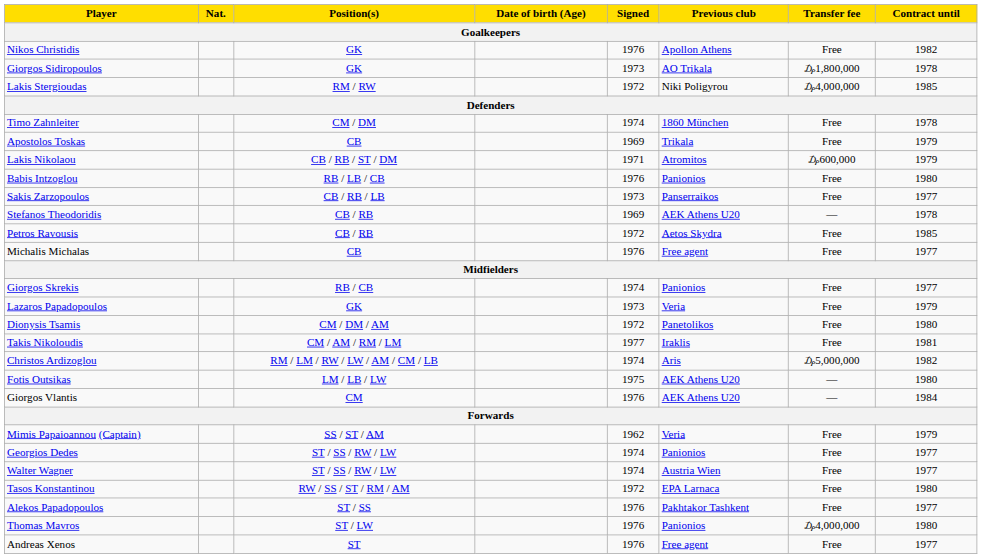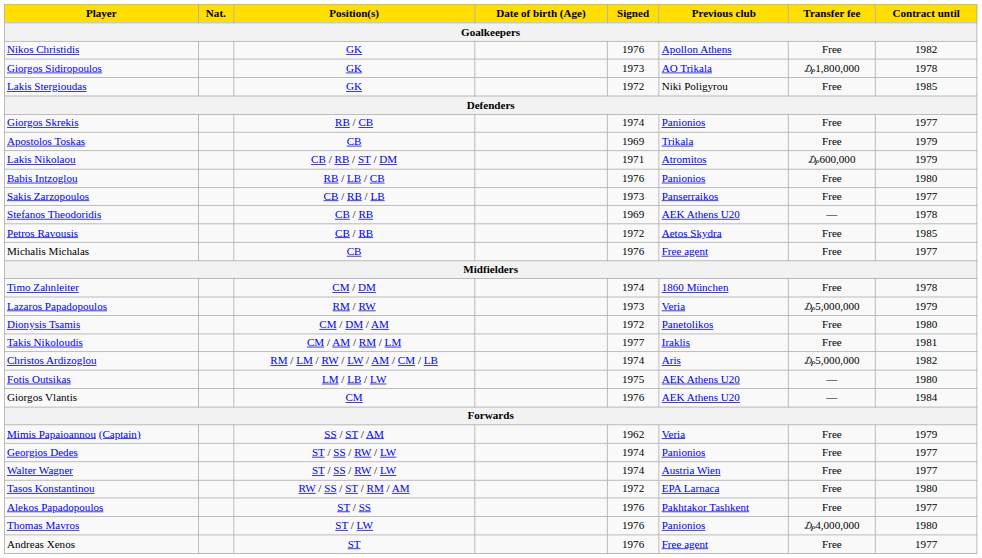(354, 87) RM / RW -> (354, 87) GK
(832, 87) ₯4,000,000 -> (832, 87) Free
rows swapped: (43, 288) <-> (43, 123)
(354, 306) GK -> (354, 306) RM / RW
(832, 306) Free -> (832, 306) ₯5,000,000
